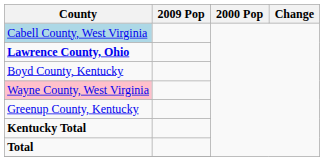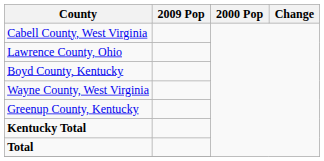(77, 33) lightblue background -> (77, 33) no background
(68, 52) bold -> (65, 52) normal
(78, 90) pink background -> (78, 90) no background
